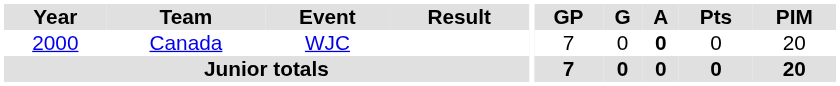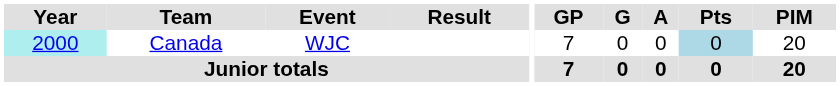(55, 42) no background -> (55, 42) paleturquoise background
(661, 42) bold -> (661, 42) normal
(716, 42) no background -> (716, 42) lightblue background
